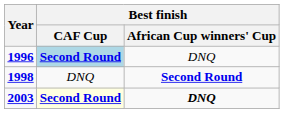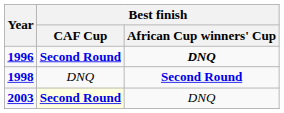(80, 56) lightblue background -> (80, 56) no background
(202, 56) normal -> (202, 56) bold
(202, 98) bold -> (202, 98) normal
